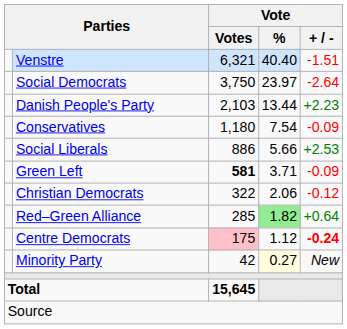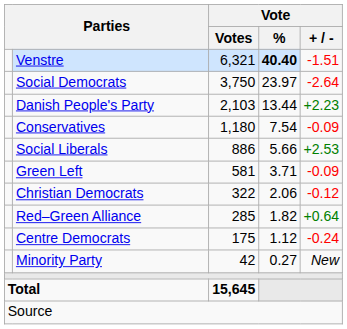(279, 60) normal -> (279, 60) bold
(243, 171) bold -> (243, 171) normal
(283, 216) lightgreen background -> (283, 216) no background
(243, 238) pink background -> (243, 238) no background
(323, 238) bold -> (323, 238) normal
(283, 261) lightyellow background -> (283, 261) no background
